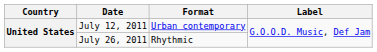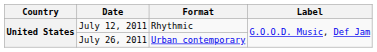(198, 26) Urban contemporary -> (172, 26) Rhythmic
(172, 40) Rhythmic -> (198, 40) Urban contemporary
